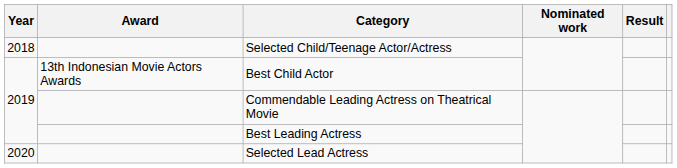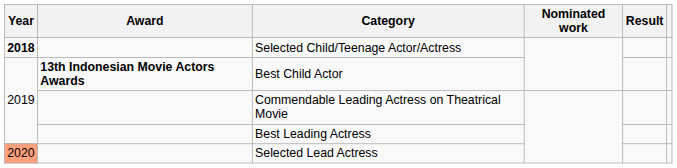(21, 47) normal -> (21, 47) bold
(121, 74) normal -> (127, 74) bold
(21, 153) no background -> (21, 153) lightsalmon background
